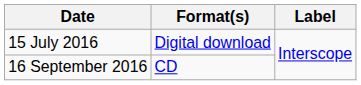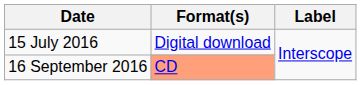(166, 67) no background -> (166, 67) lightsalmon background
